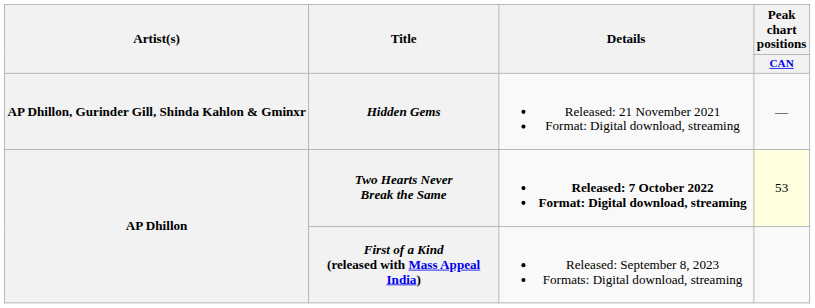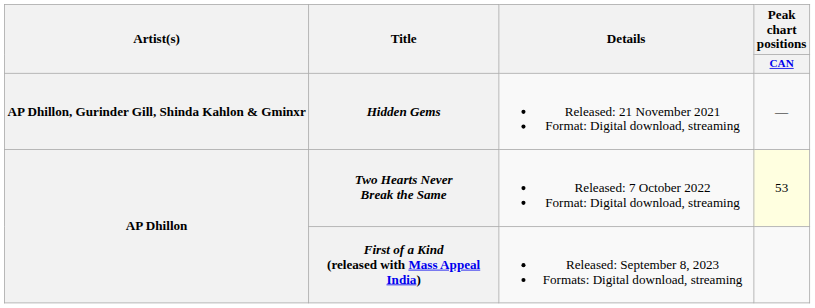(626, 195) bold -> (626, 195) normal
